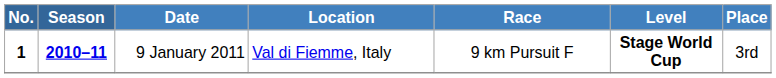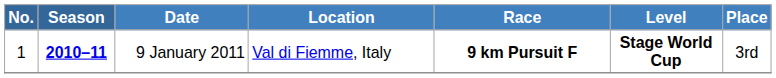(21, 52) bold -> (21, 52) normal
(522, 52) normal -> (522, 52) bold
